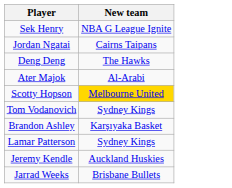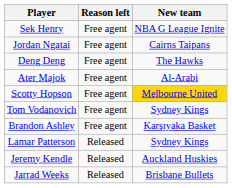+ column: (105, 12)
